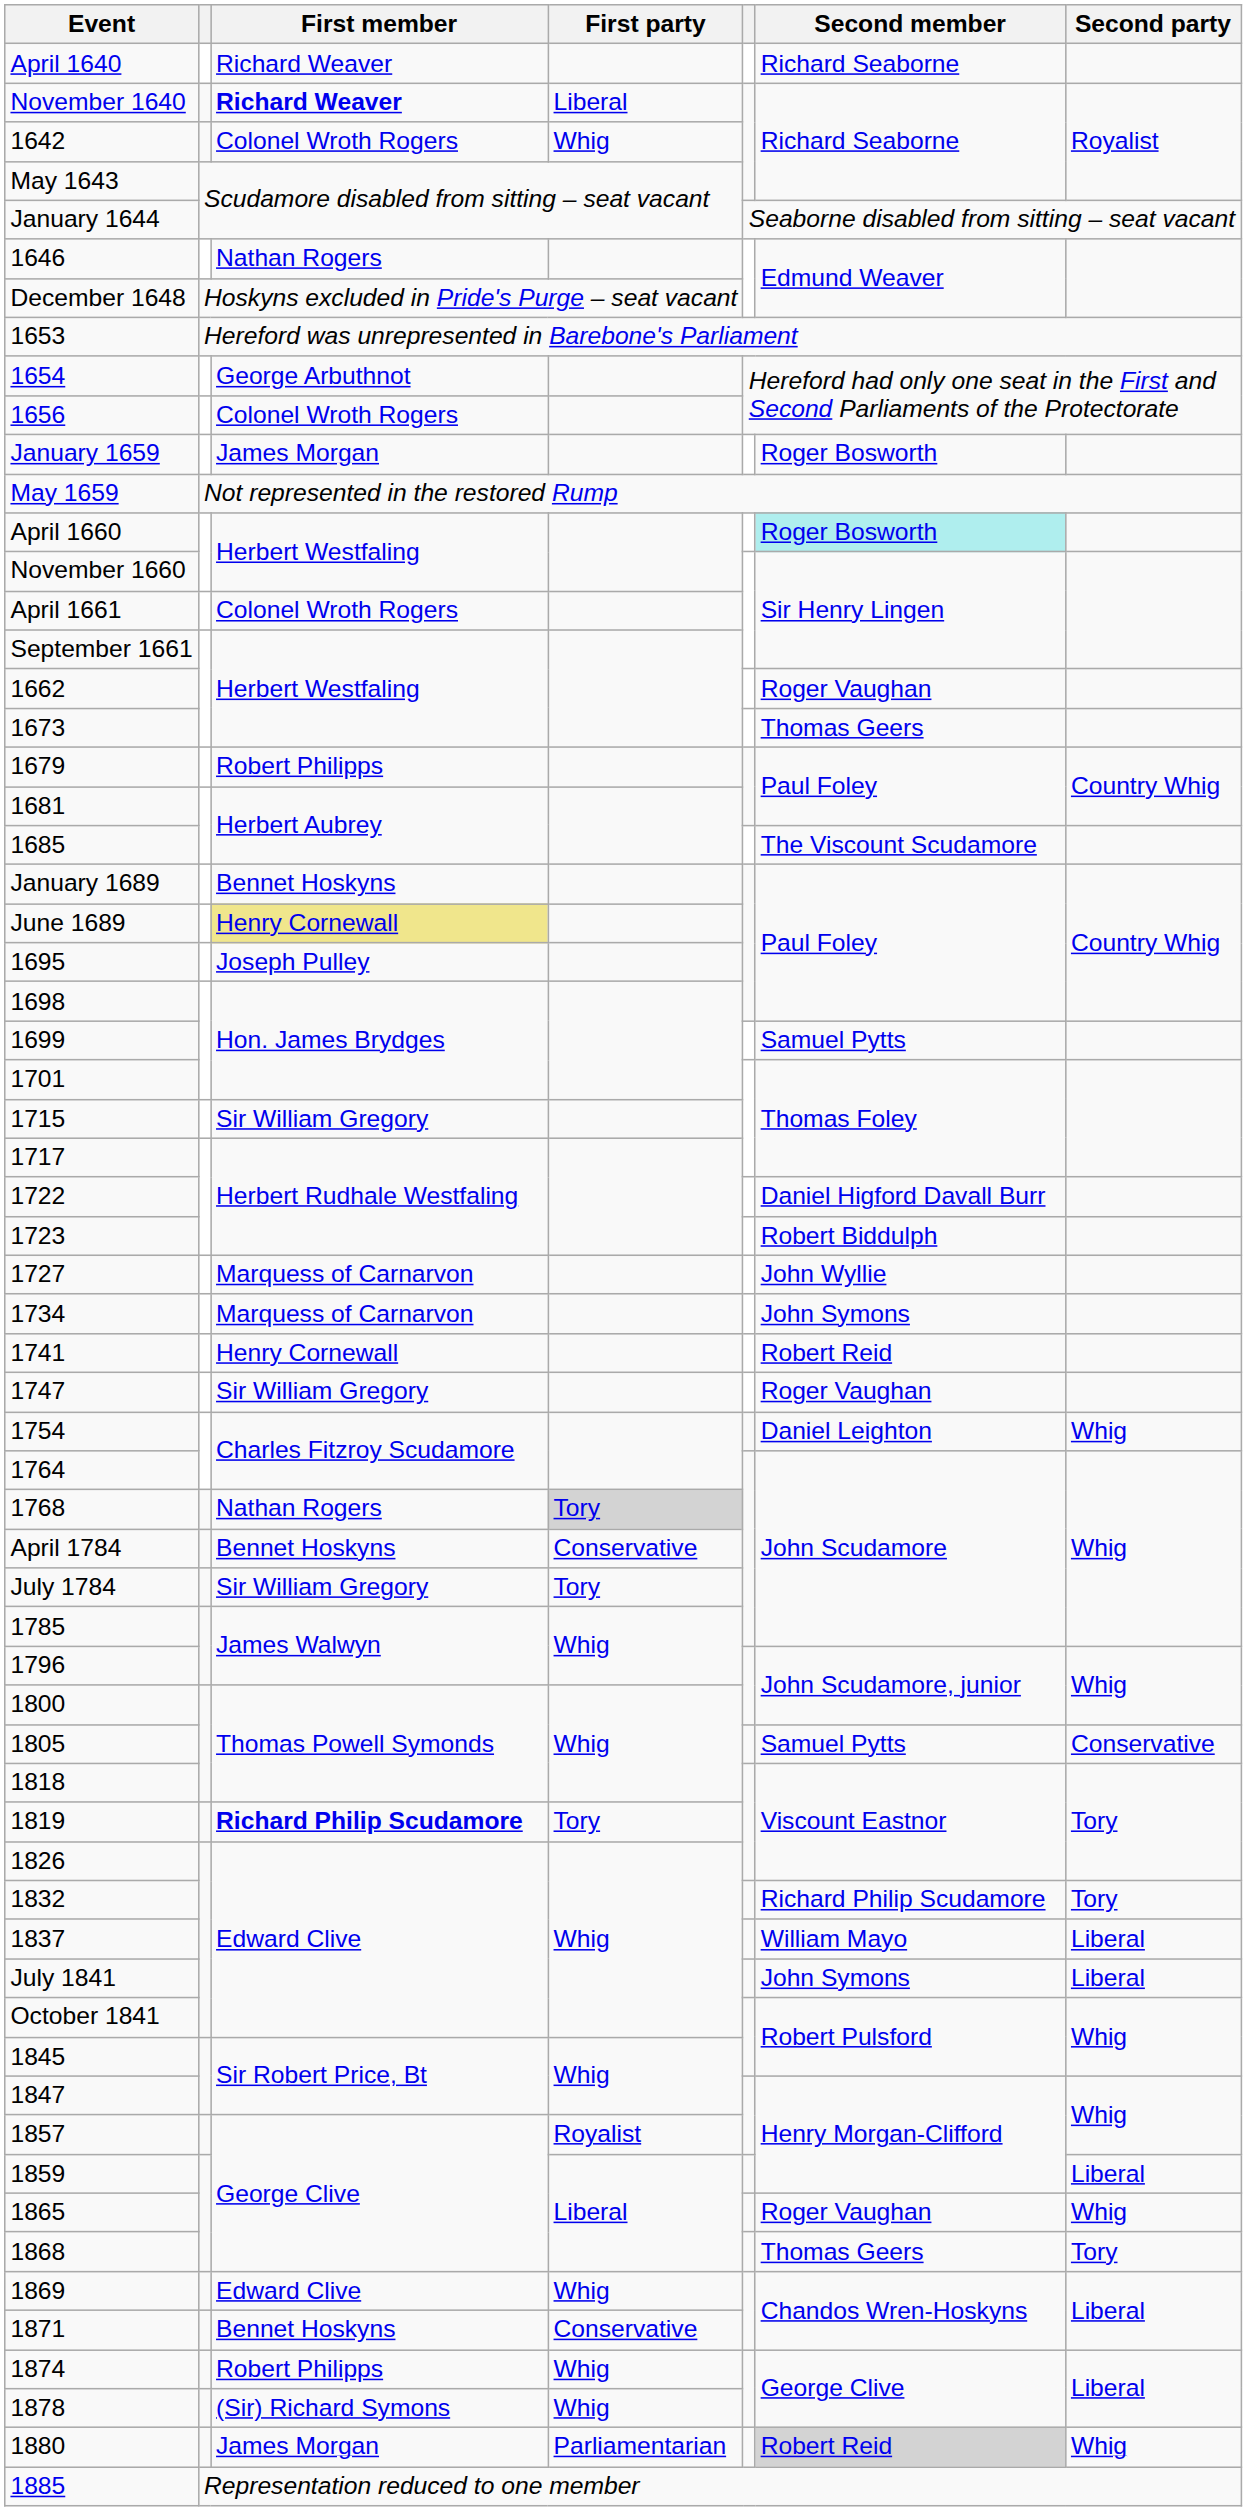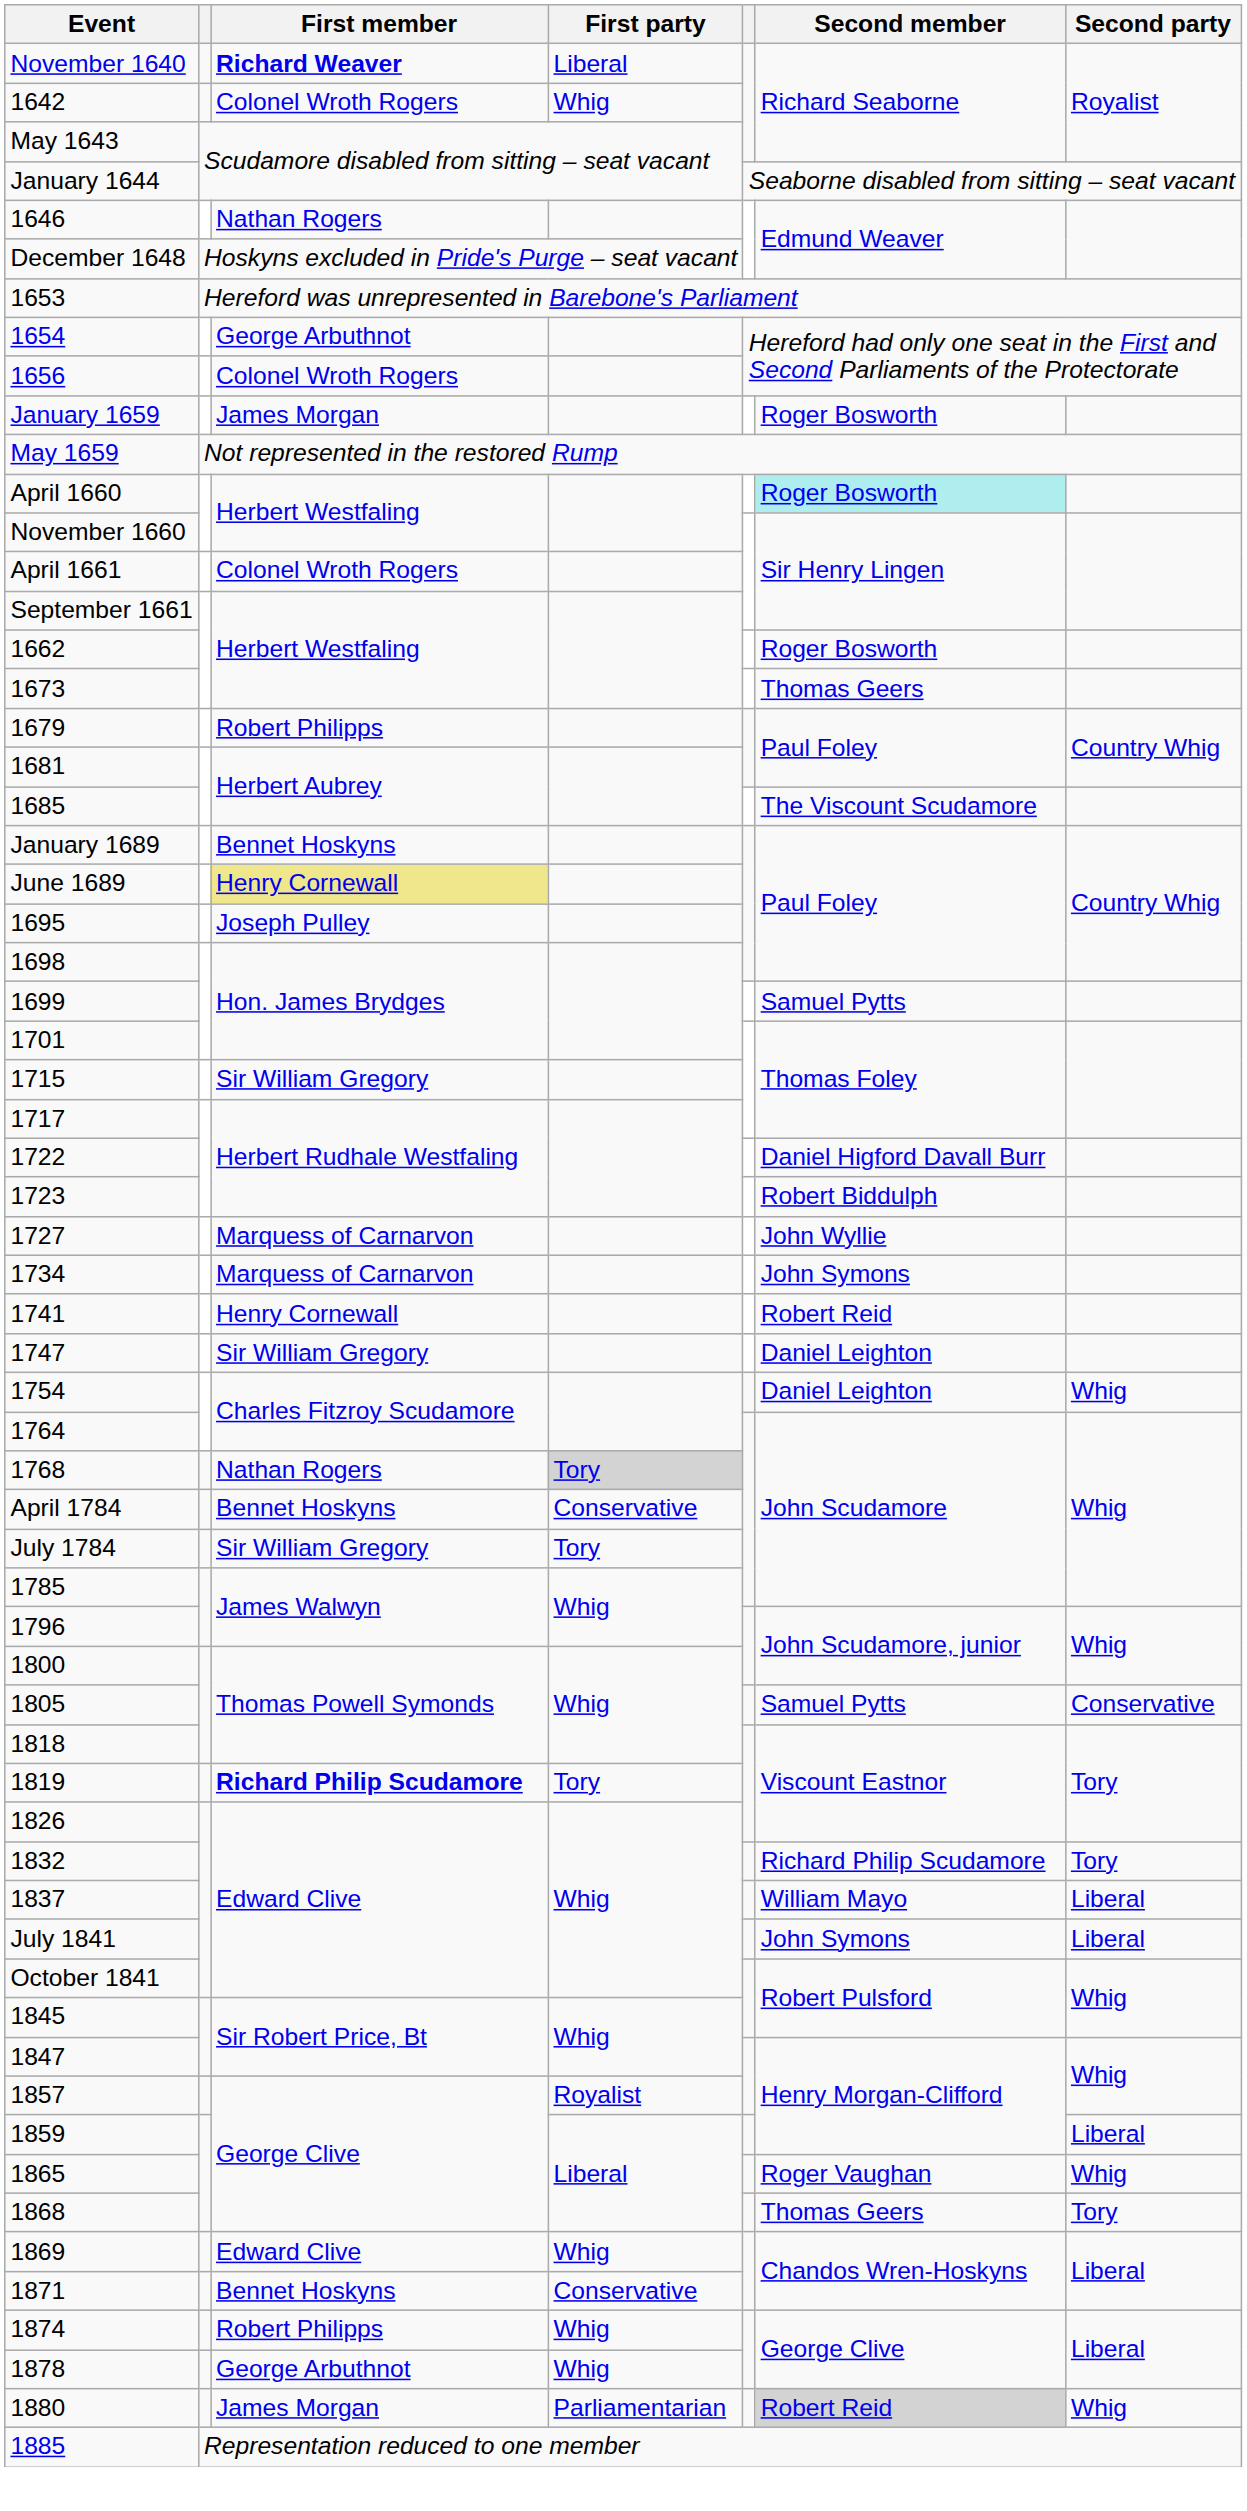- row: (66, 63)
(846, 688) Roger Vaughan -> (849, 649) Roger Bosworth
(846, 1391) Roger Vaughan -> (846, 1352) Daniel Leighton
(333, 2407) (Sir) Richard Symons -> (313, 2368) George Arbuthnot
